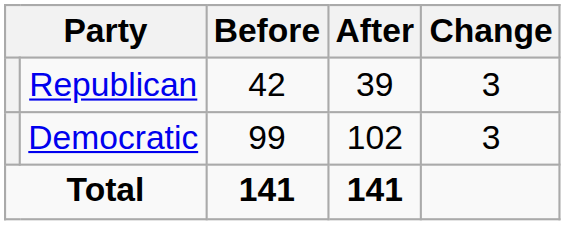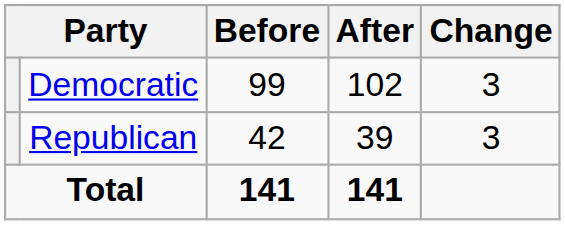rows swapped: (113, 137) <-> (113, 84)
